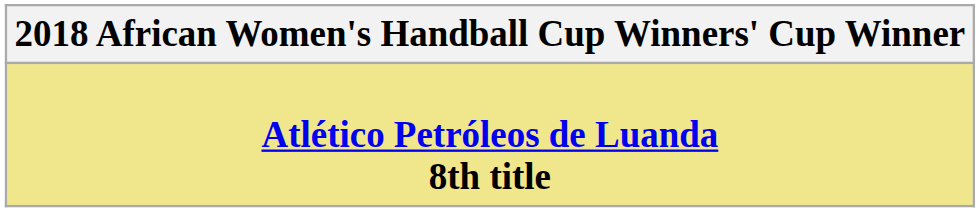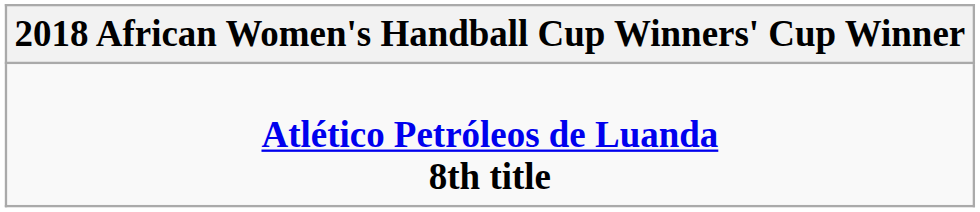(490, 154) khaki background -> (490, 154) no background
